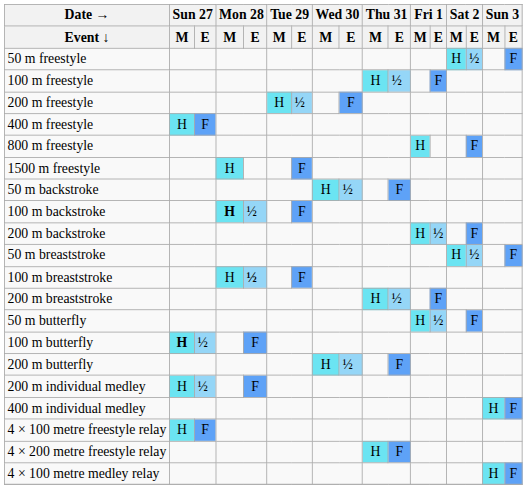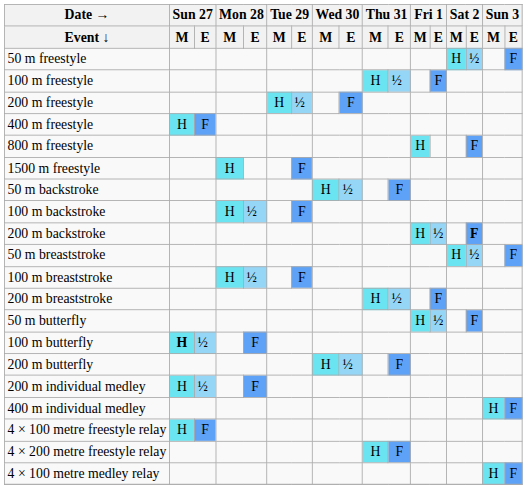(230, 211) bold -> (230, 211) normal
(474, 233) normal -> (474, 233) bold
(252, 277) bold -> (252, 277) normal
